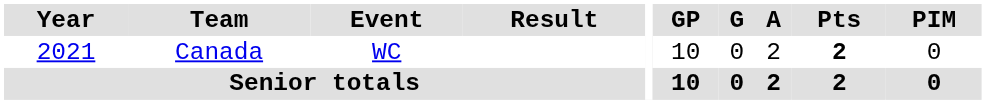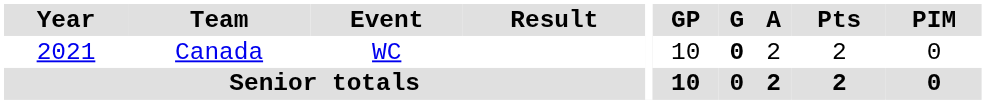(737, 52) normal -> (737, 52) bold
(839, 52) bold -> (839, 52) normal
